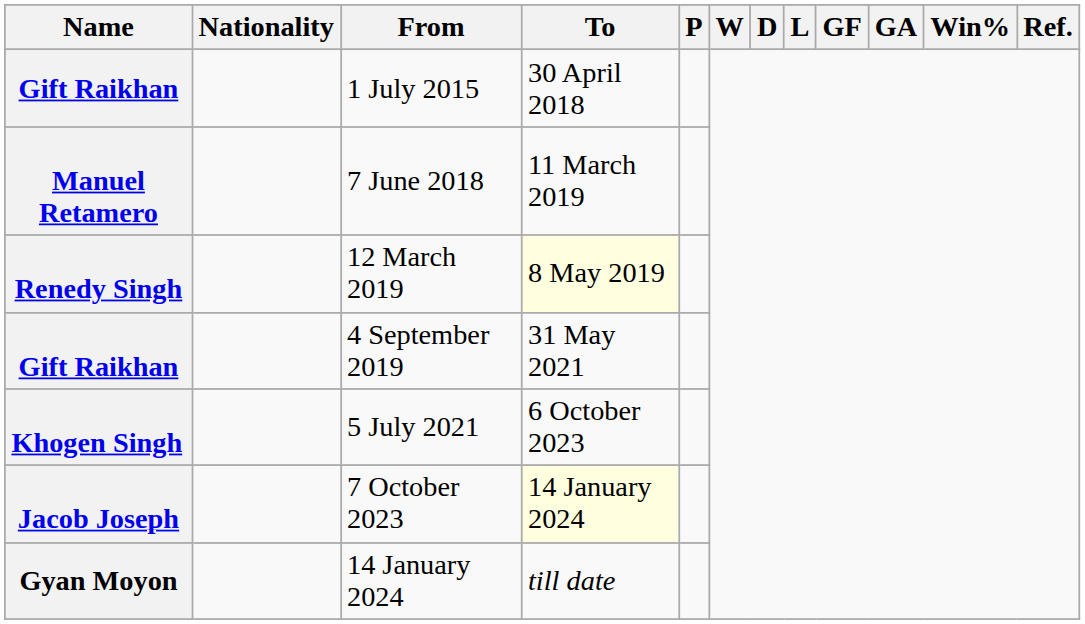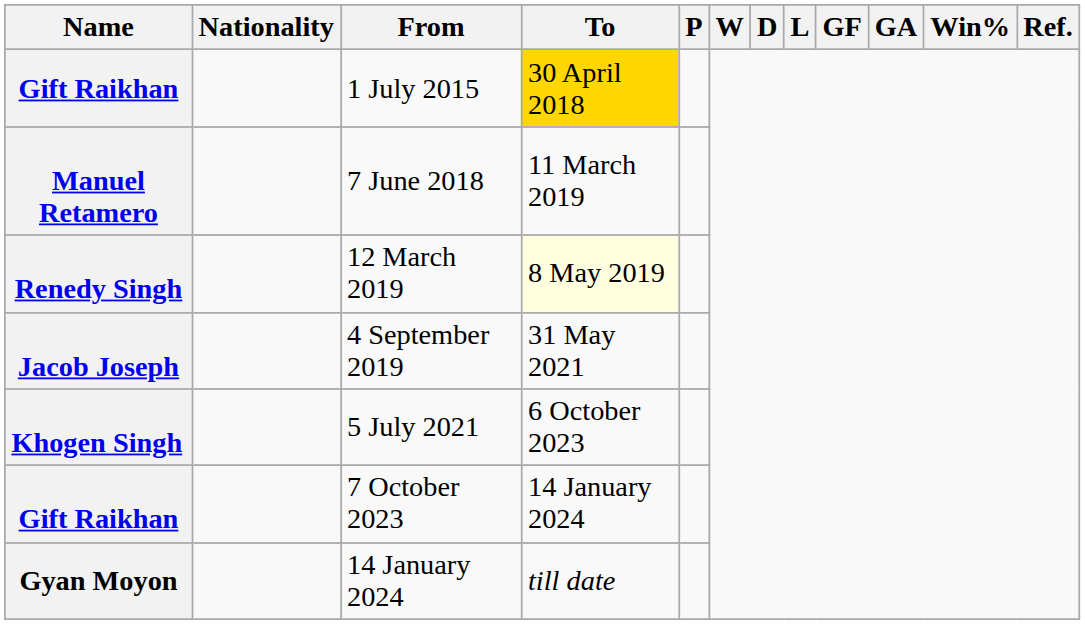(575, 87) no background -> (575, 87) gold background
(98, 365) Gift Raikhan -> (98, 365) Jacob Joseph
(98, 519) Jacob Joseph -> (98, 519) Gift Raikhan
(590, 503) lightyellow background -> (590, 503) no background
